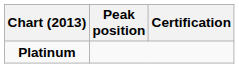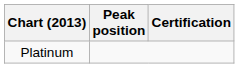(47, 52) bold -> (47, 52) normal
